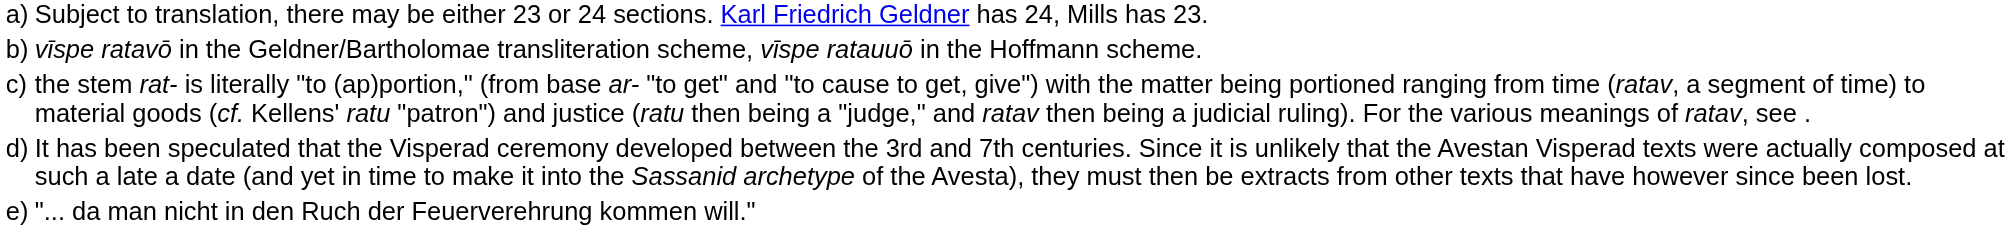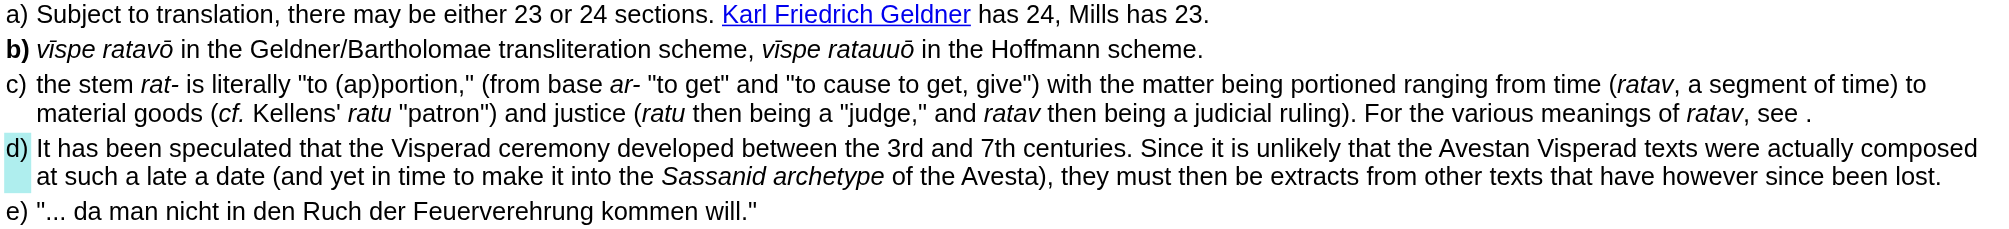(17, 49) normal -> (18, 49) bold
(17, 148) no background -> (17, 148) paleturquoise background
